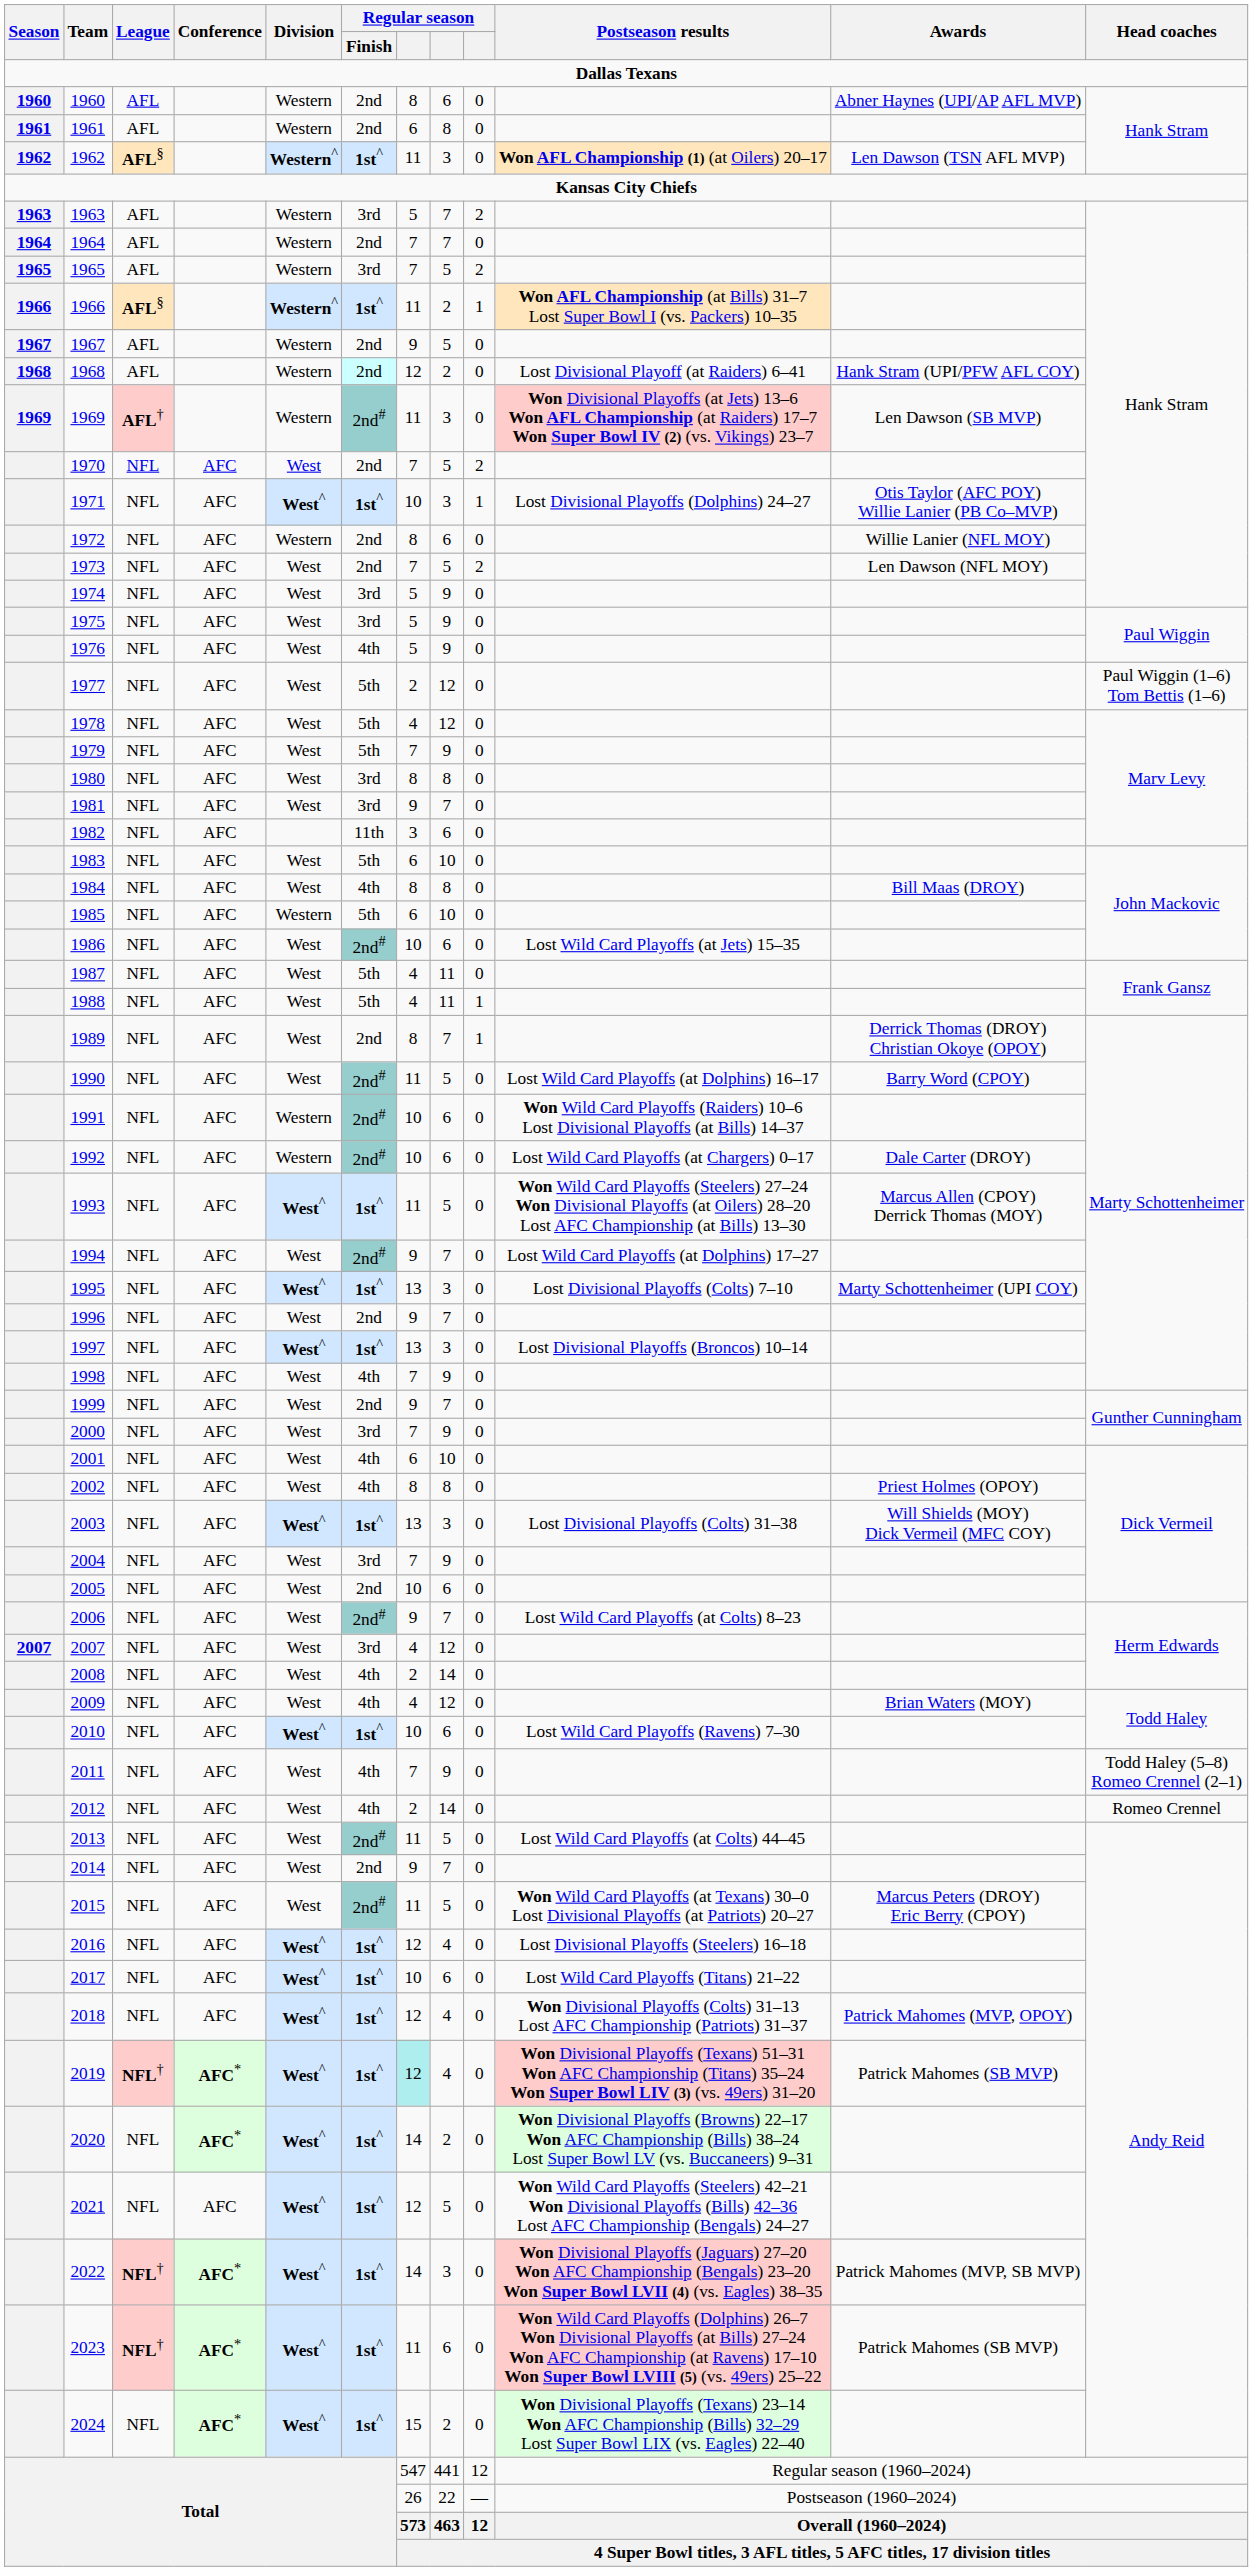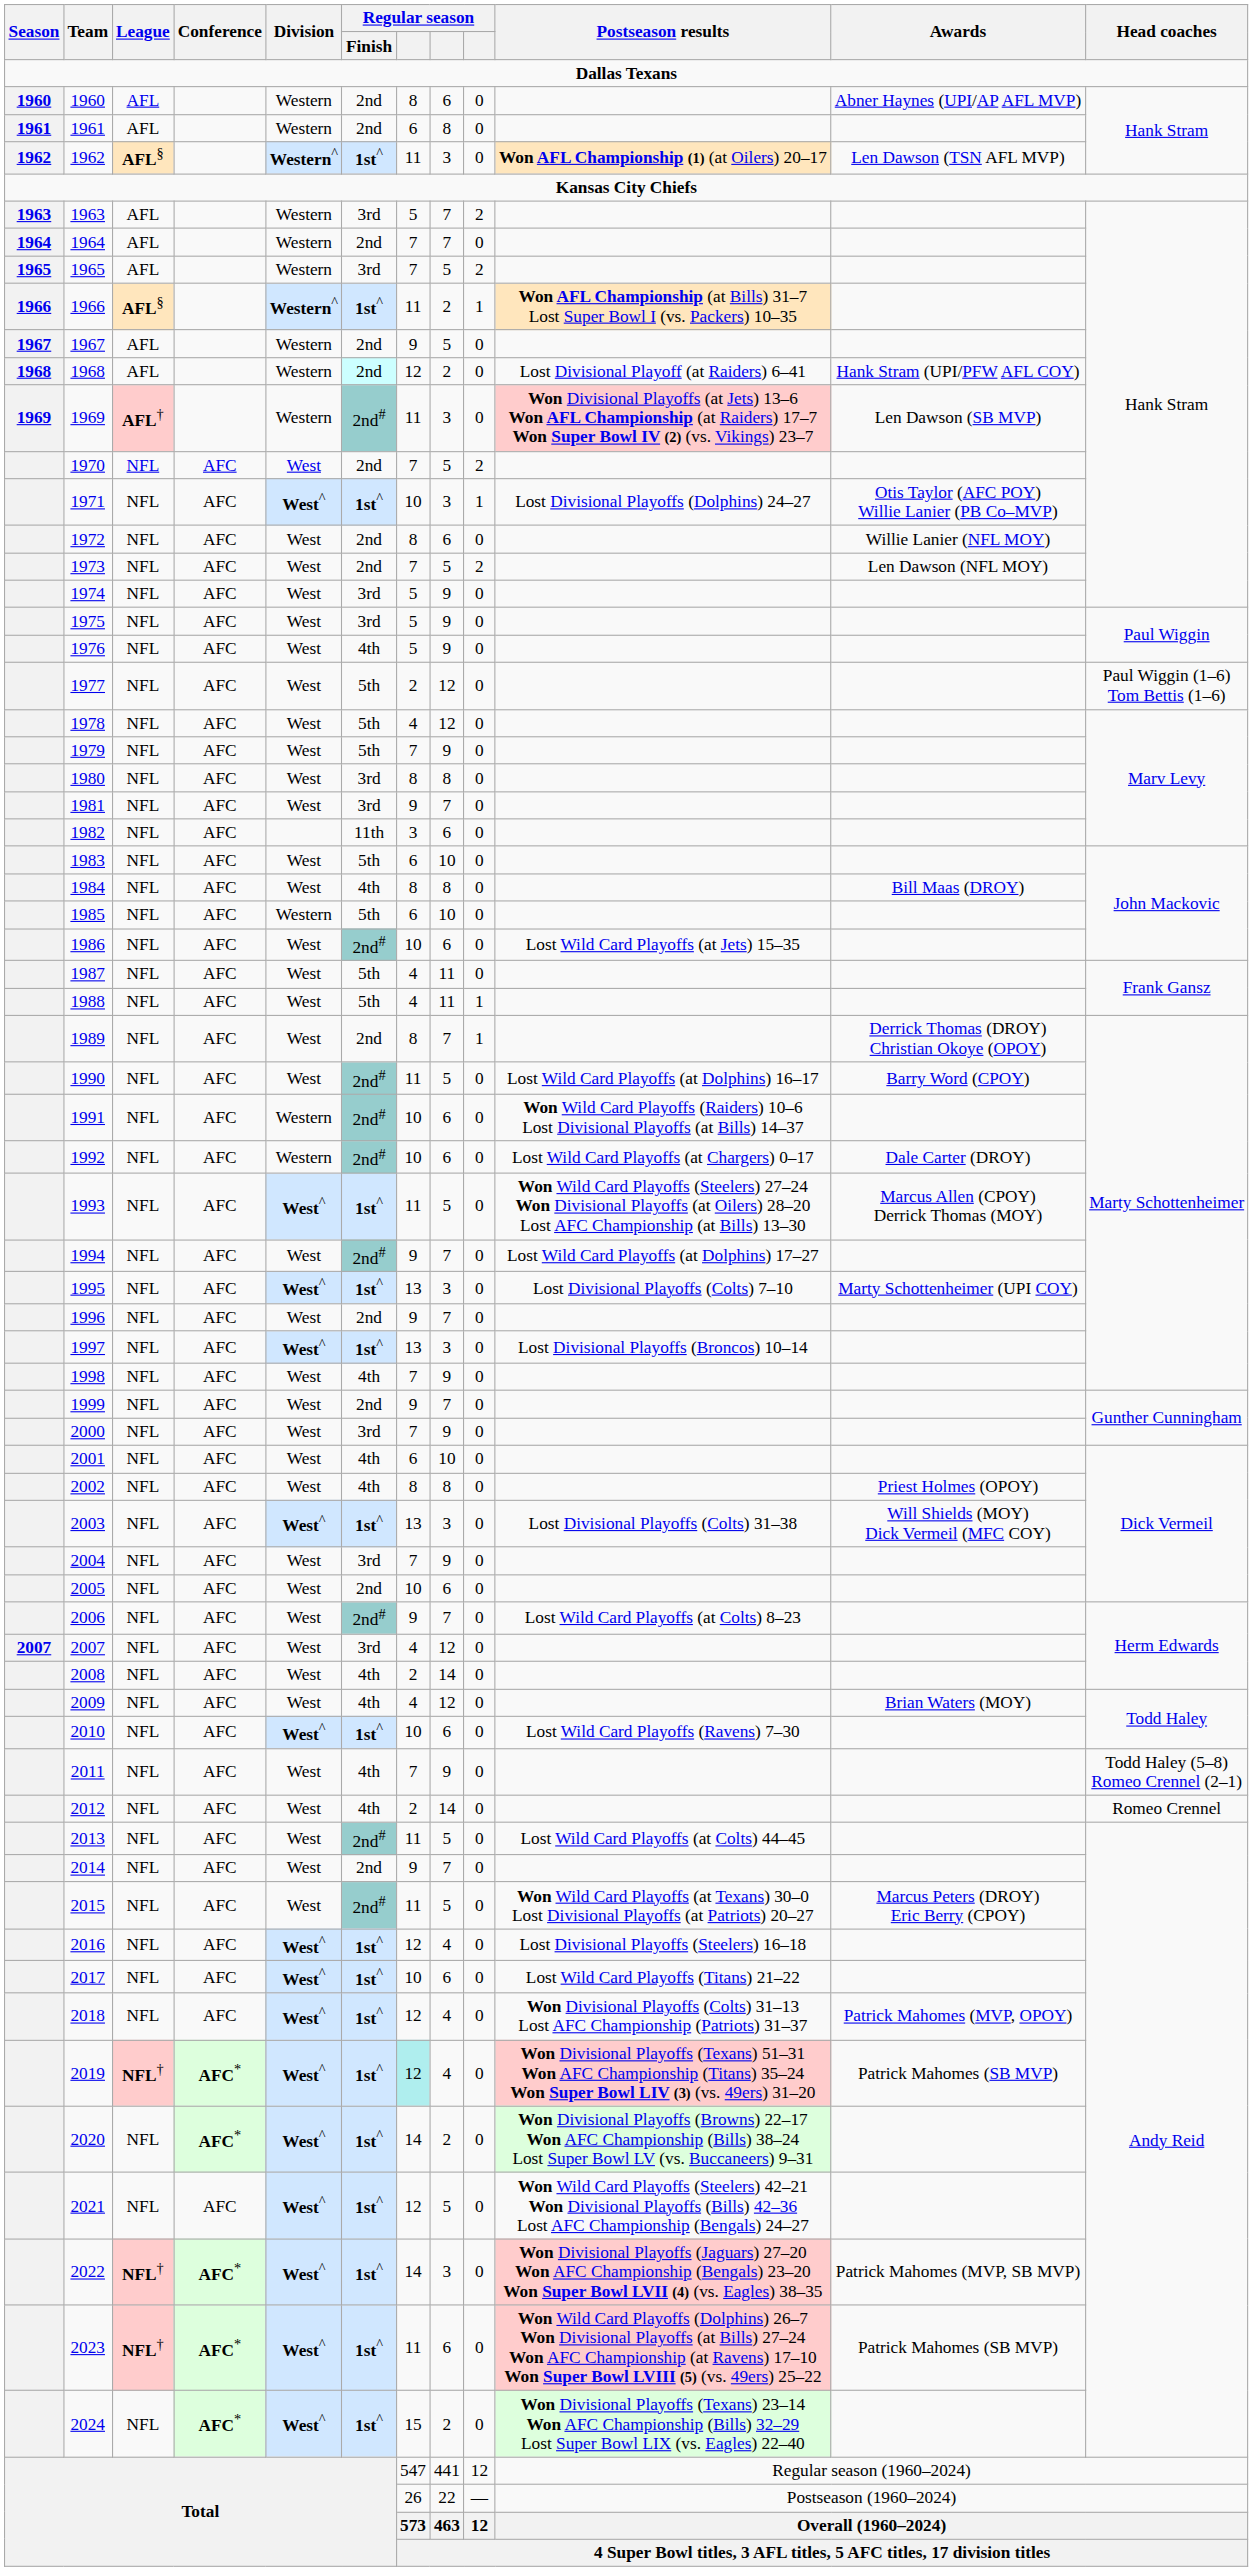(304, 539) Western -> (304, 539) West
